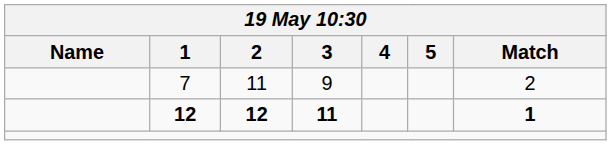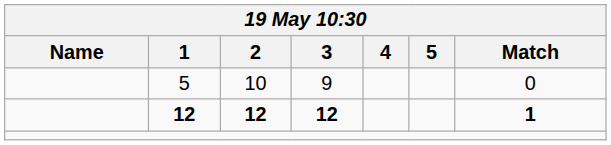(185, 83) 7 -> (184, 83) 5
(257, 83) 11 -> (256, 83) 10
(530, 83) 2 -> (530, 83) 0
(327, 114) 11 -> (327, 114) 12
